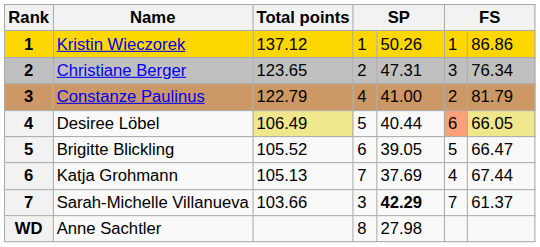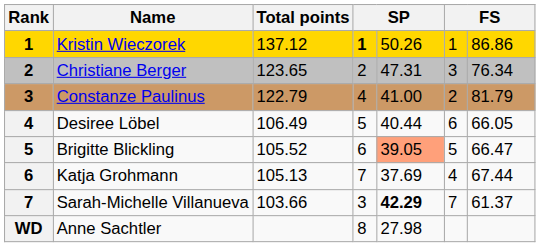(362, 44) normal -> (362, 44) bold
(282, 123) khaki background -> (282, 123) no background
(453, 123) lightsalmon background -> (453, 123) no background
(492, 123) khaki background -> (492, 123) no background
(401, 149) no background -> (401, 149) lightsalmon background
